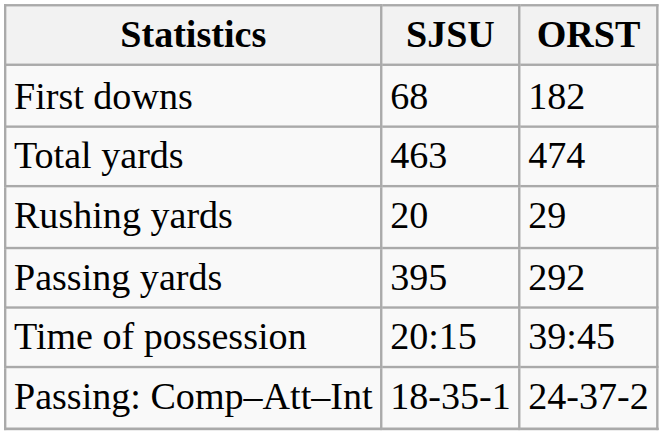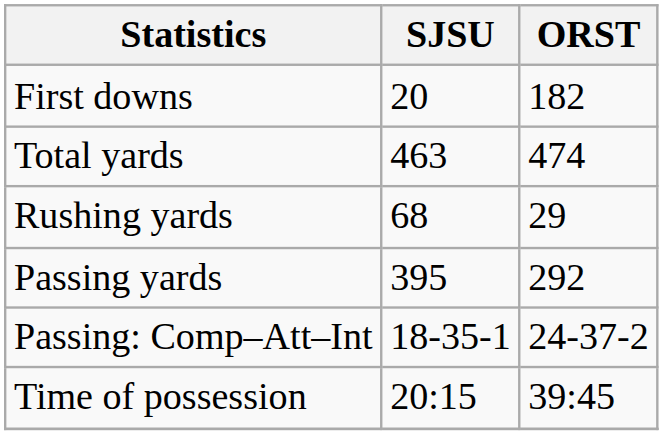(409, 95) 68 -> (409, 95) 20
(409, 215) 20 -> (409, 215) 68
rows swapped: (193, 397) <-> (160, 336)
